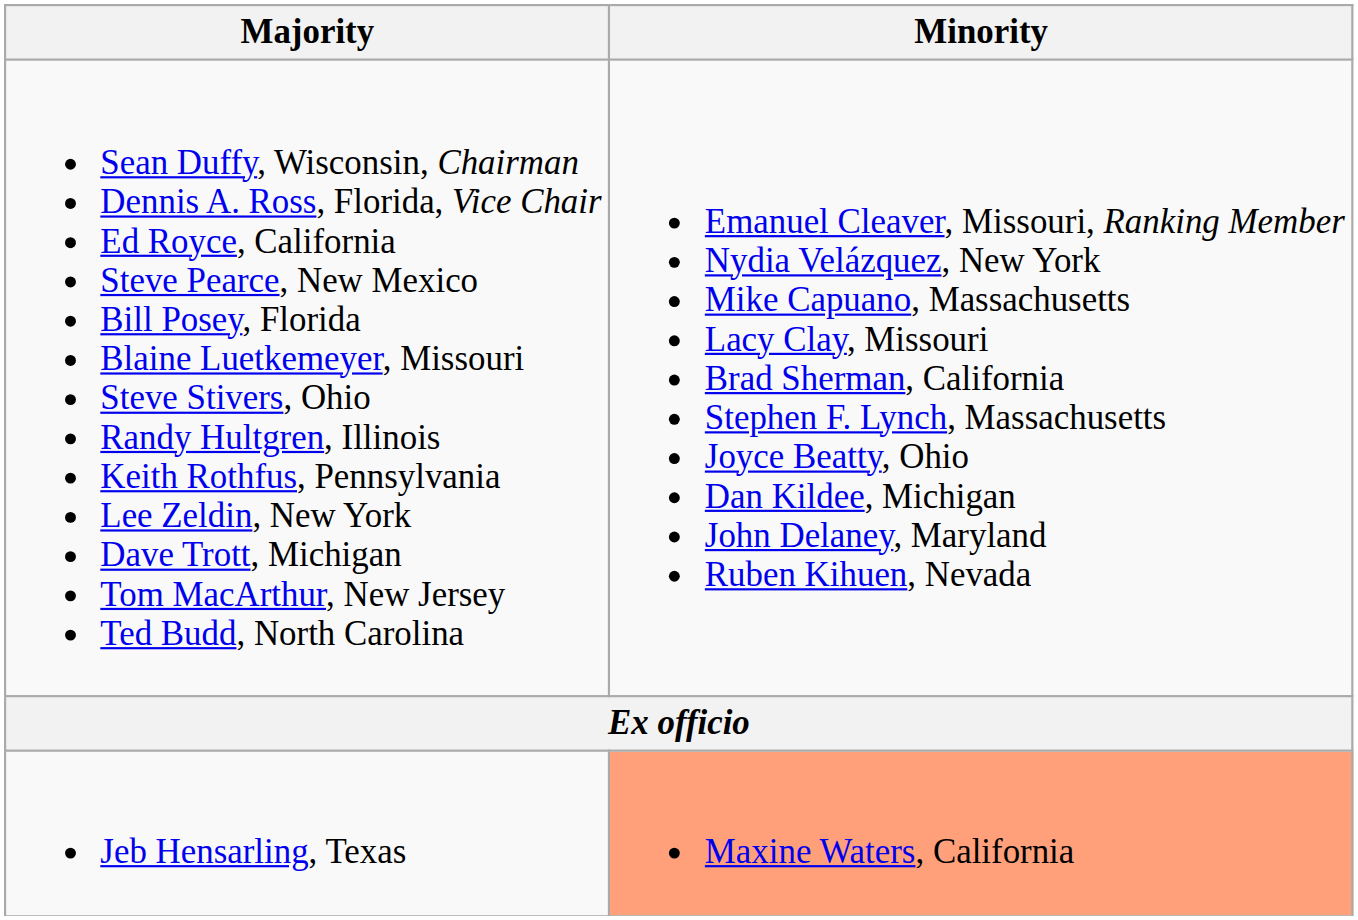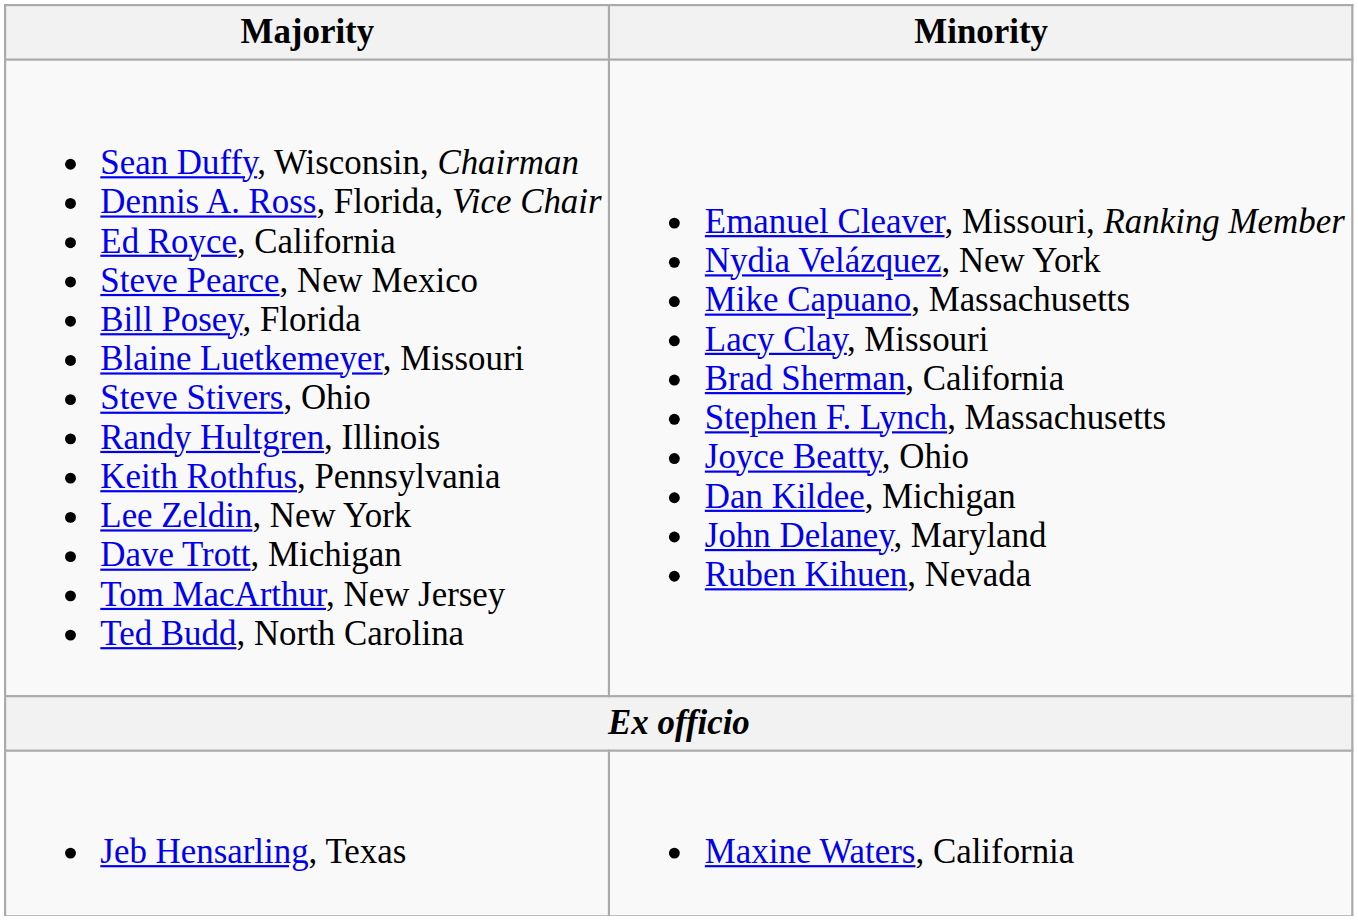(981, 853) lightsalmon background -> (981, 853) no background
